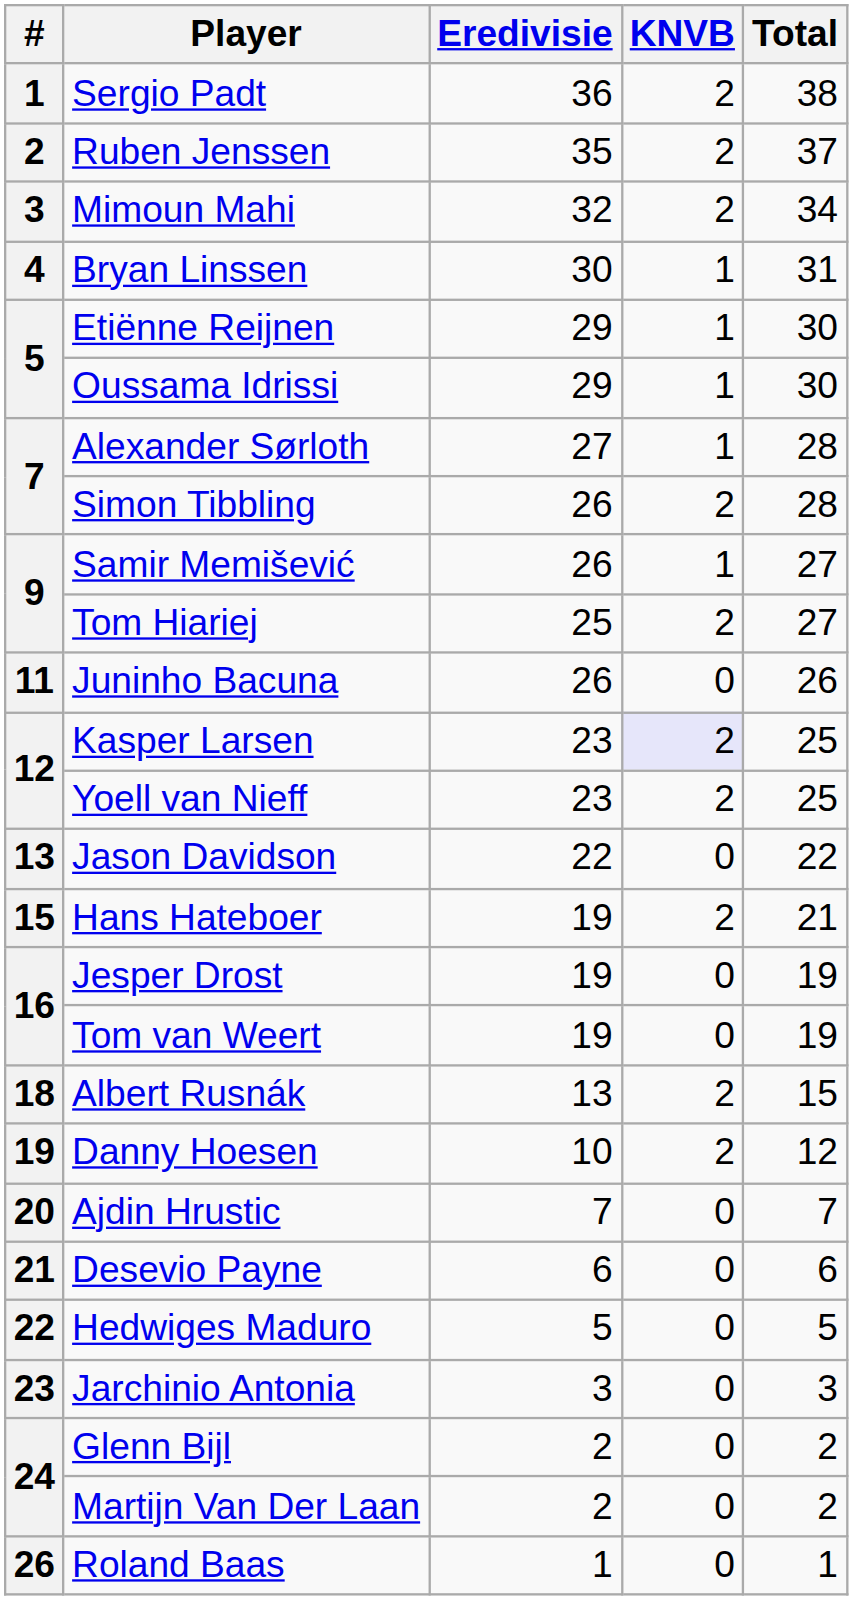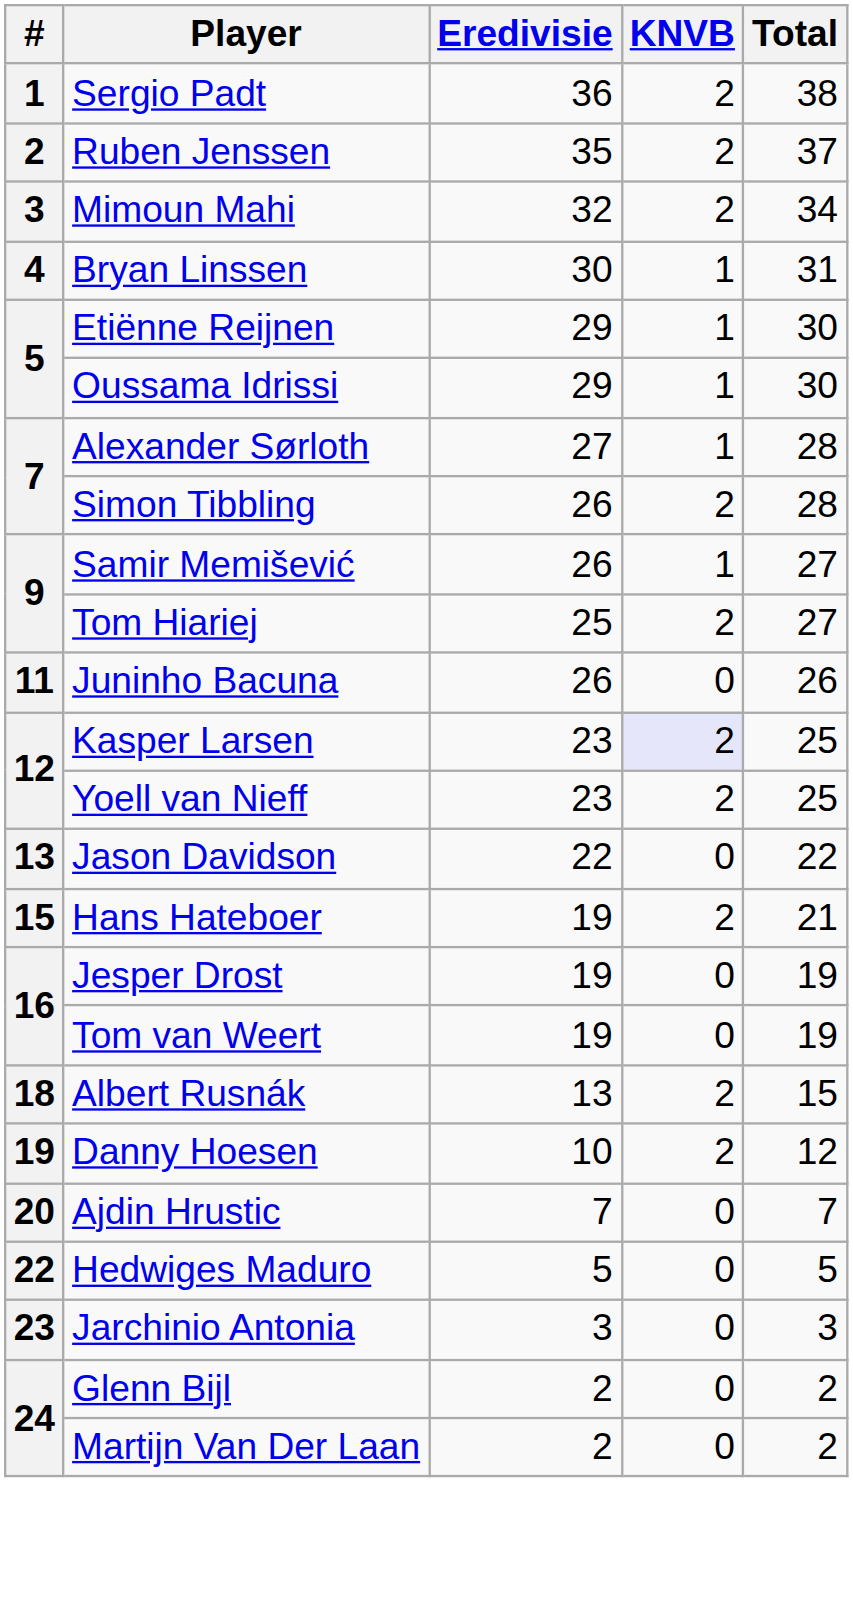- row: (197, 1270)
- row: (178, 1564)
